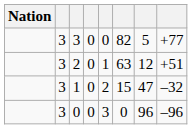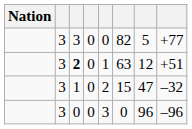(77, 64) normal -> (77, 64) bold
